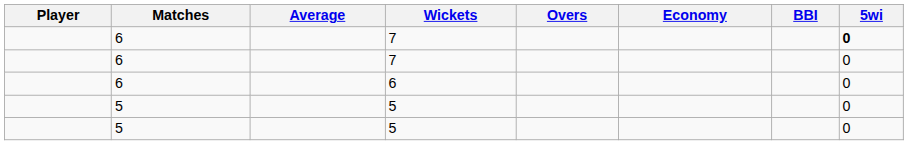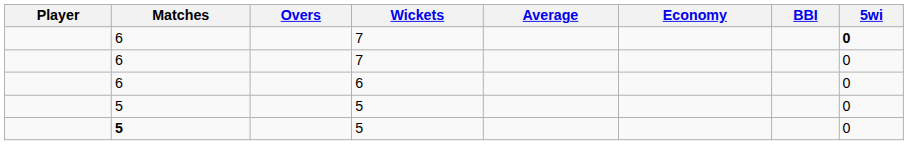columns swapped: (567, 15) <-> (317, 15)
(119, 128) normal -> (119, 128) bold
